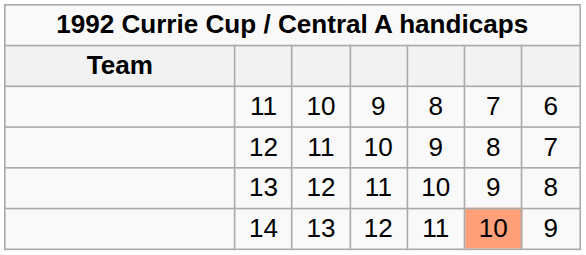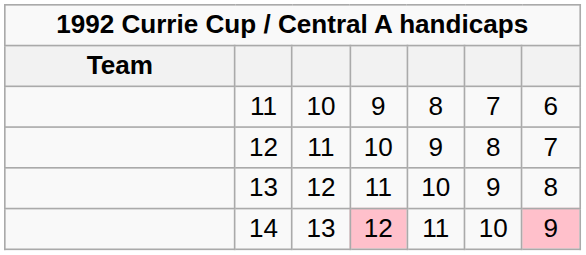(378, 228) no background -> (378, 228) pink background
(493, 228) lightsalmon background -> (493, 228) no background
(551, 228) no background -> (551, 228) pink background
